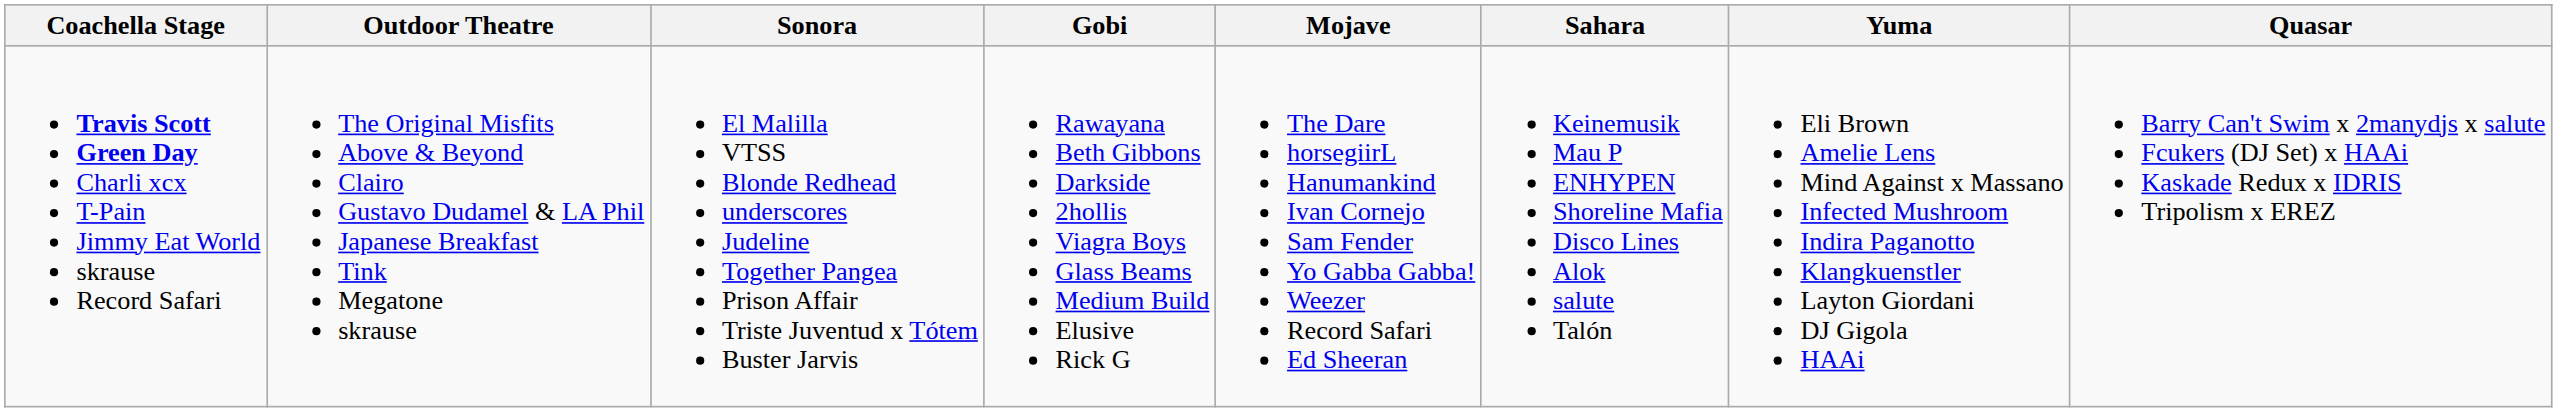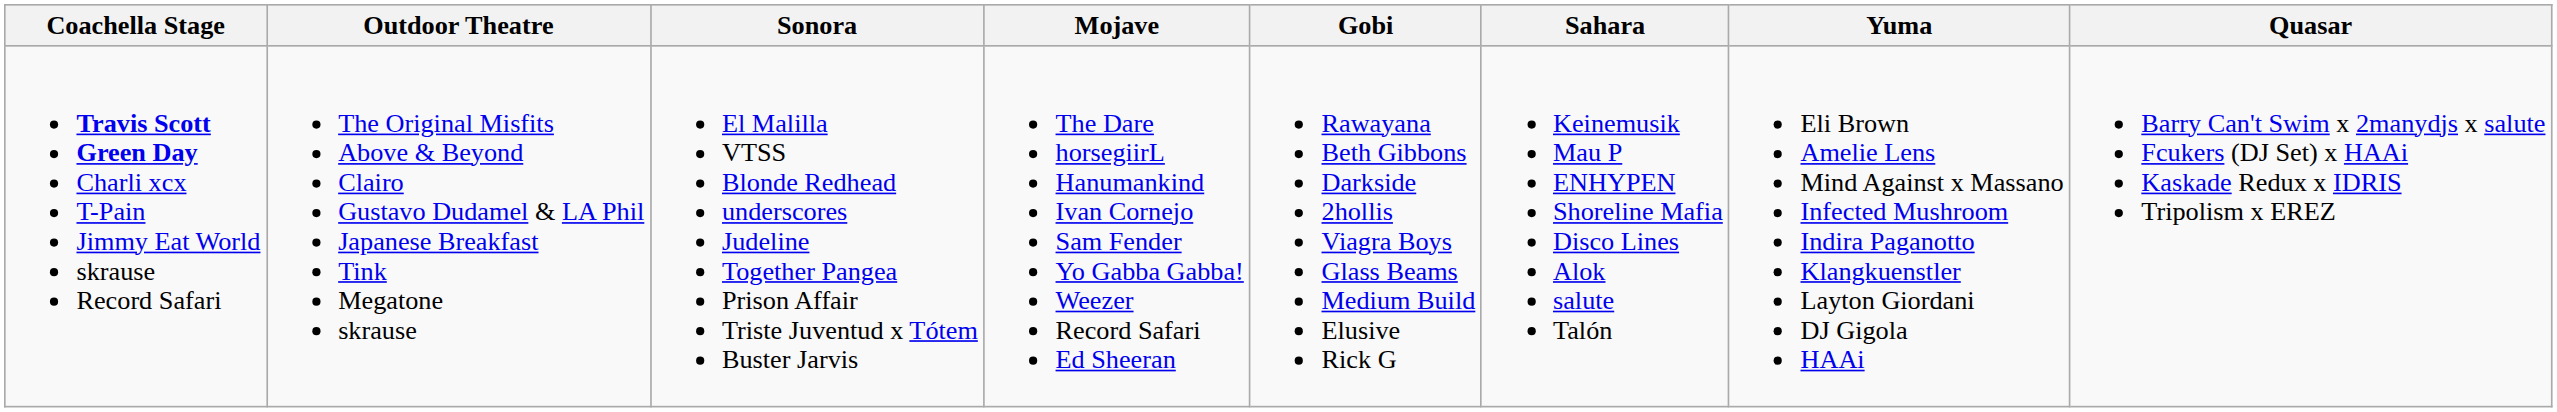columns swapped: (1100, 25) <-> (1348, 25)
